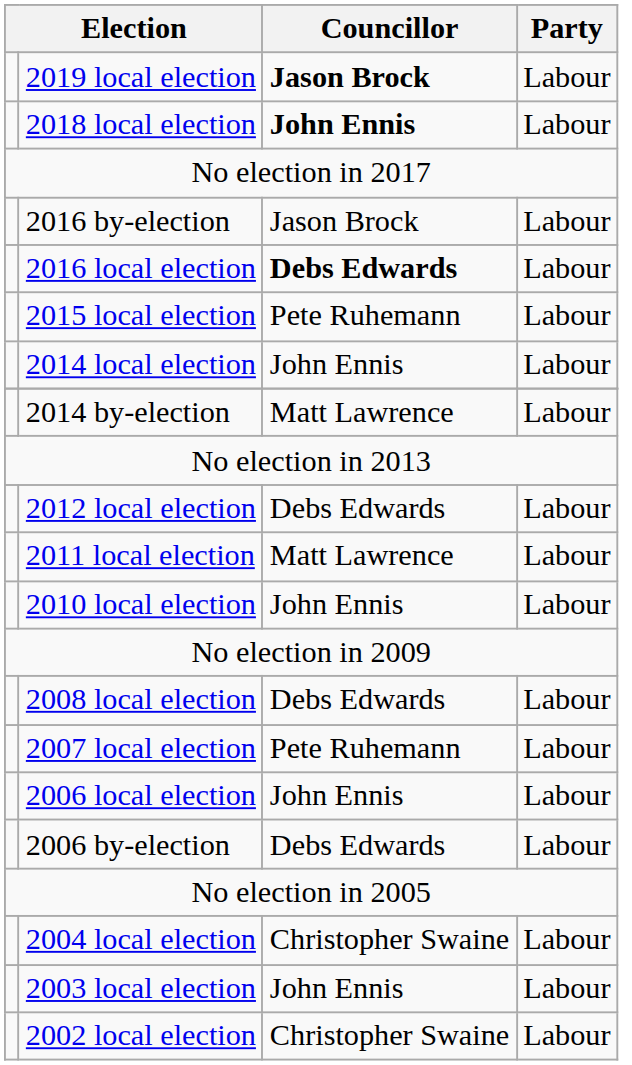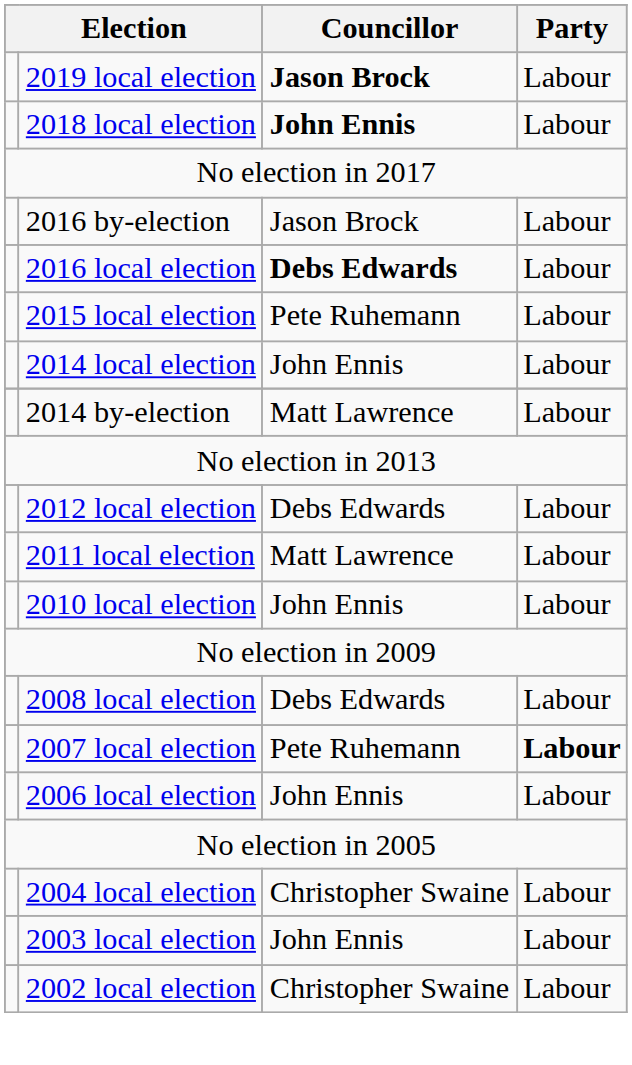(567, 747) normal -> (572, 747) bold
- row: (128, 843)
